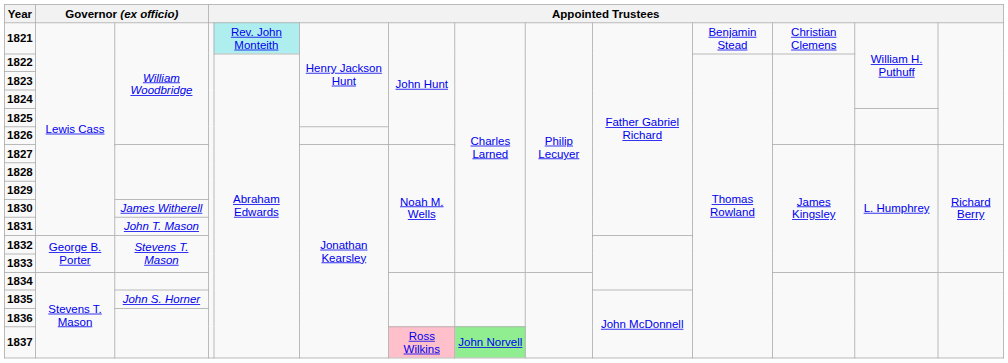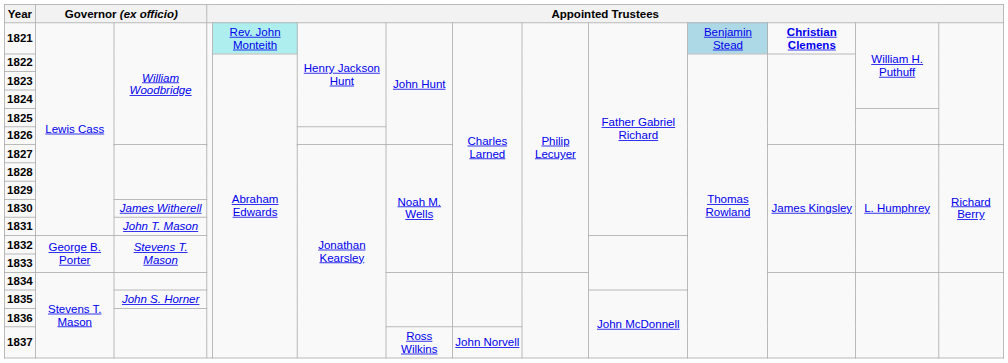(732, 38) no background -> (728, 38) lightblue background
(814, 38) normal -> (812, 38) bold
(422, 342) pink background -> (419, 342) no background
(490, 342) lightgreen background -> (487, 342) no background
